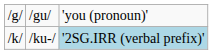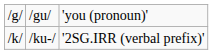(133, 37) lightblue background -> (133, 37) no background
